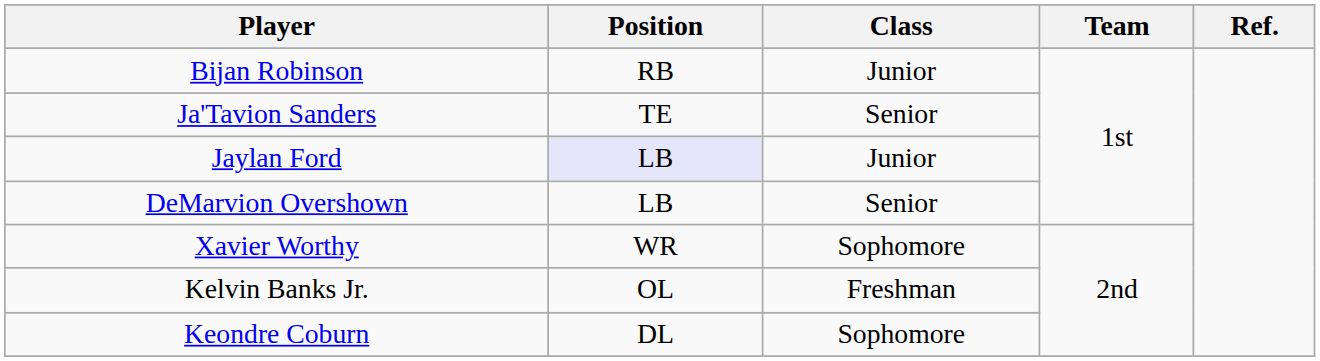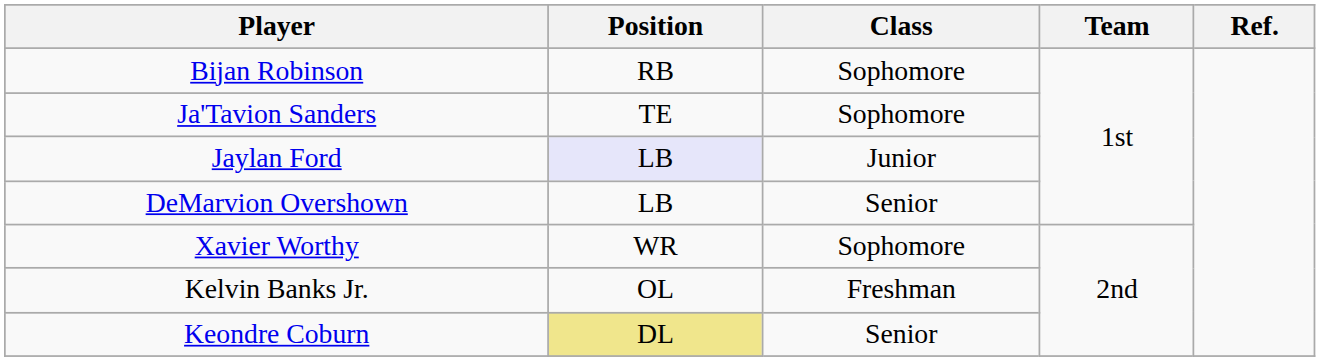(901, 70) Junior -> (901, 70) Sophomore
(901, 114) Senior -> (901, 114) Sophomore
(655, 333) no background -> (655, 333) khaki background
(901, 333) Sophomore -> (901, 333) Senior
